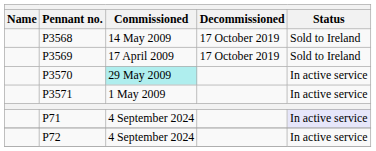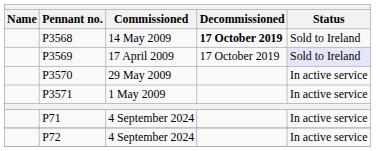(240, 38) normal -> (241, 38) bold
(325, 56) no background -> (325, 56) lavender background
(140, 75) paleturquoise background -> (140, 75) no background
(329, 118) lavender background -> (329, 118) no background
